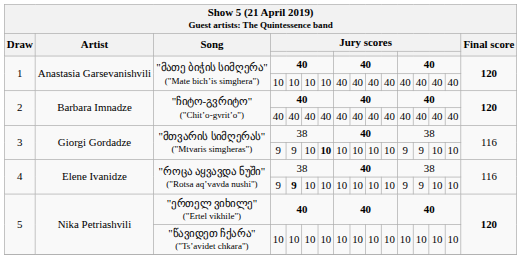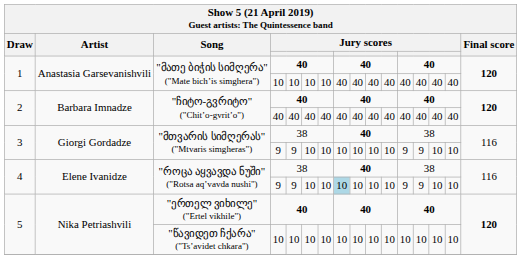(326, 151) bold -> (326, 151) normal
(294, 185) bold -> (294, 185) normal
(342, 185) no background -> (342, 185) lightblue background
